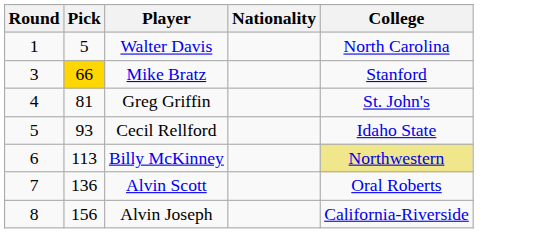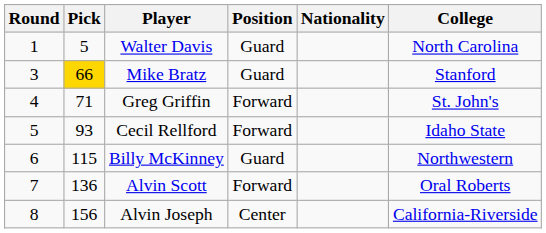+ column: (262, 18)
(84, 102) 81 -> (84, 102) 71
(84, 158) 113 -> (84, 158) 115
(396, 158) khaki background -> (465, 158) no background
